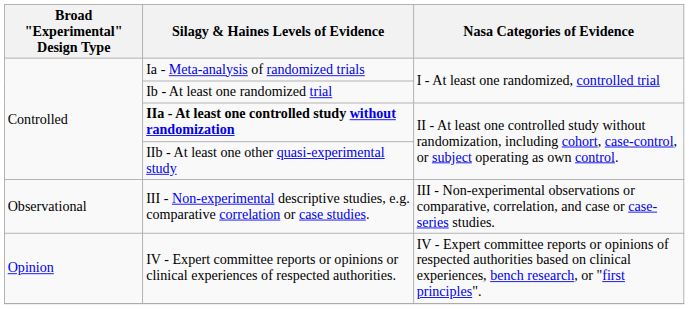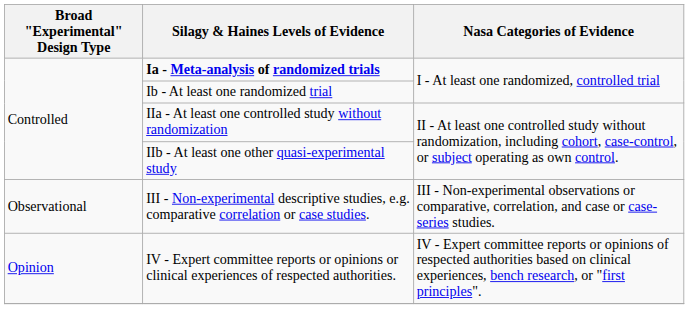(255, 69) normal -> (263, 69) bold
(271, 122) bold -> (264, 122) normal
